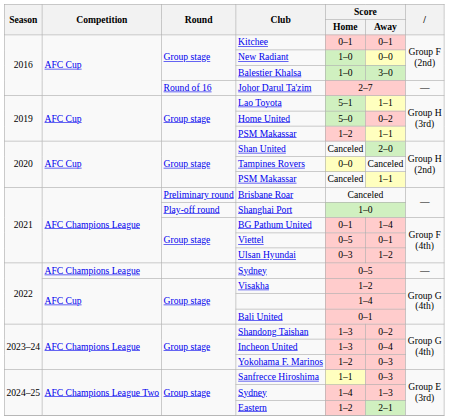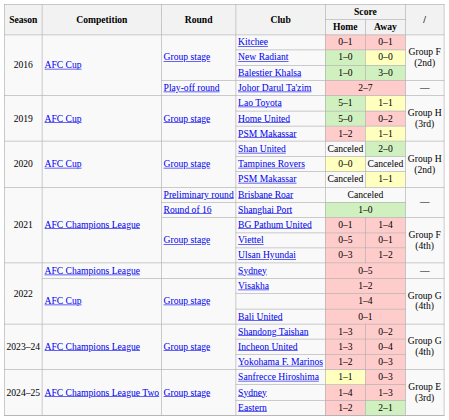(188, 88) Round of 16 -> (192, 88) Play-off round
(192, 210) Play-off round -> (188, 210) Round of 16
